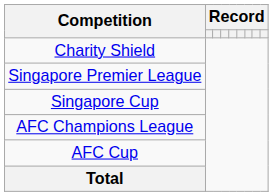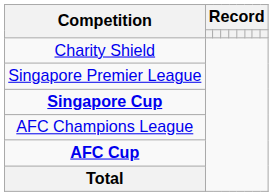(105, 101) normal -> (105, 101) bold
(105, 152) normal -> (105, 152) bold
